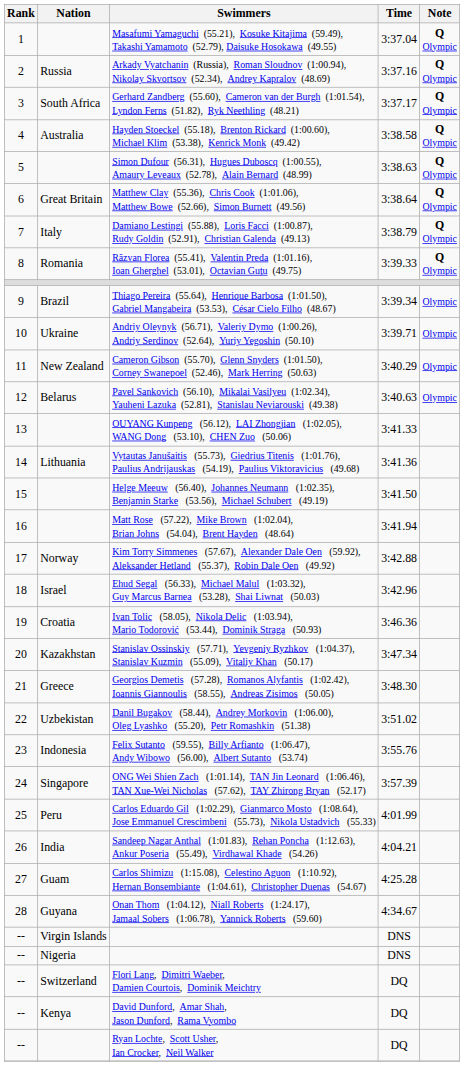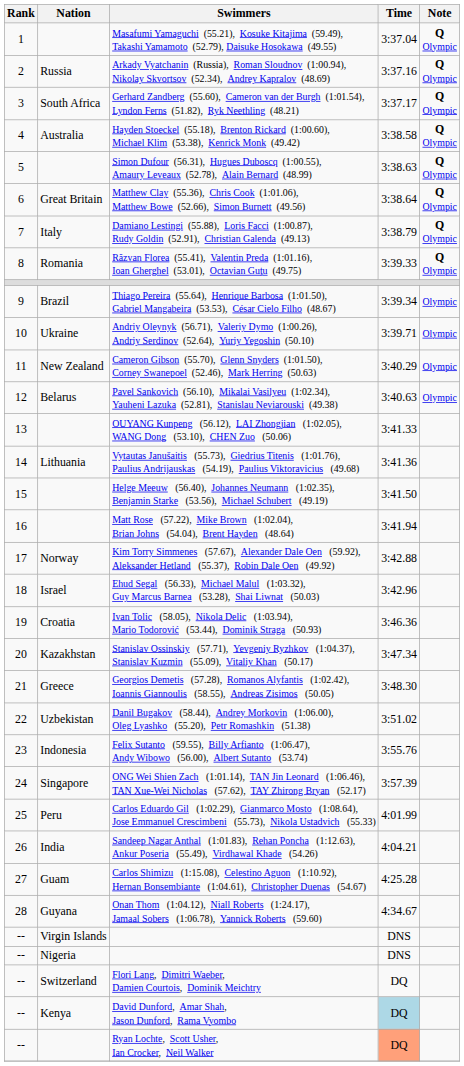(399, 1013) no background -> (399, 1013) lightblue background
(399, 1045) no background -> (399, 1045) lightsalmon background
